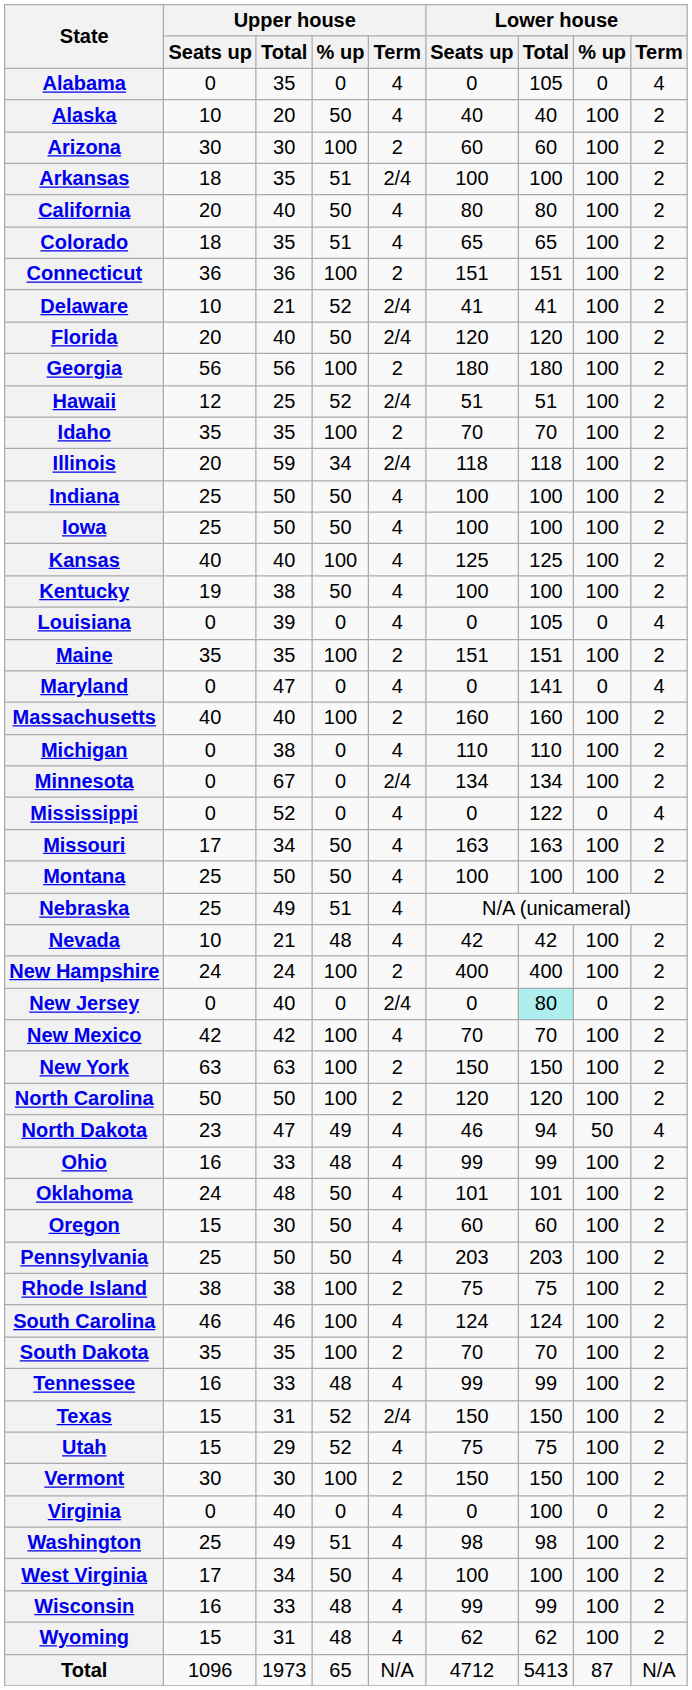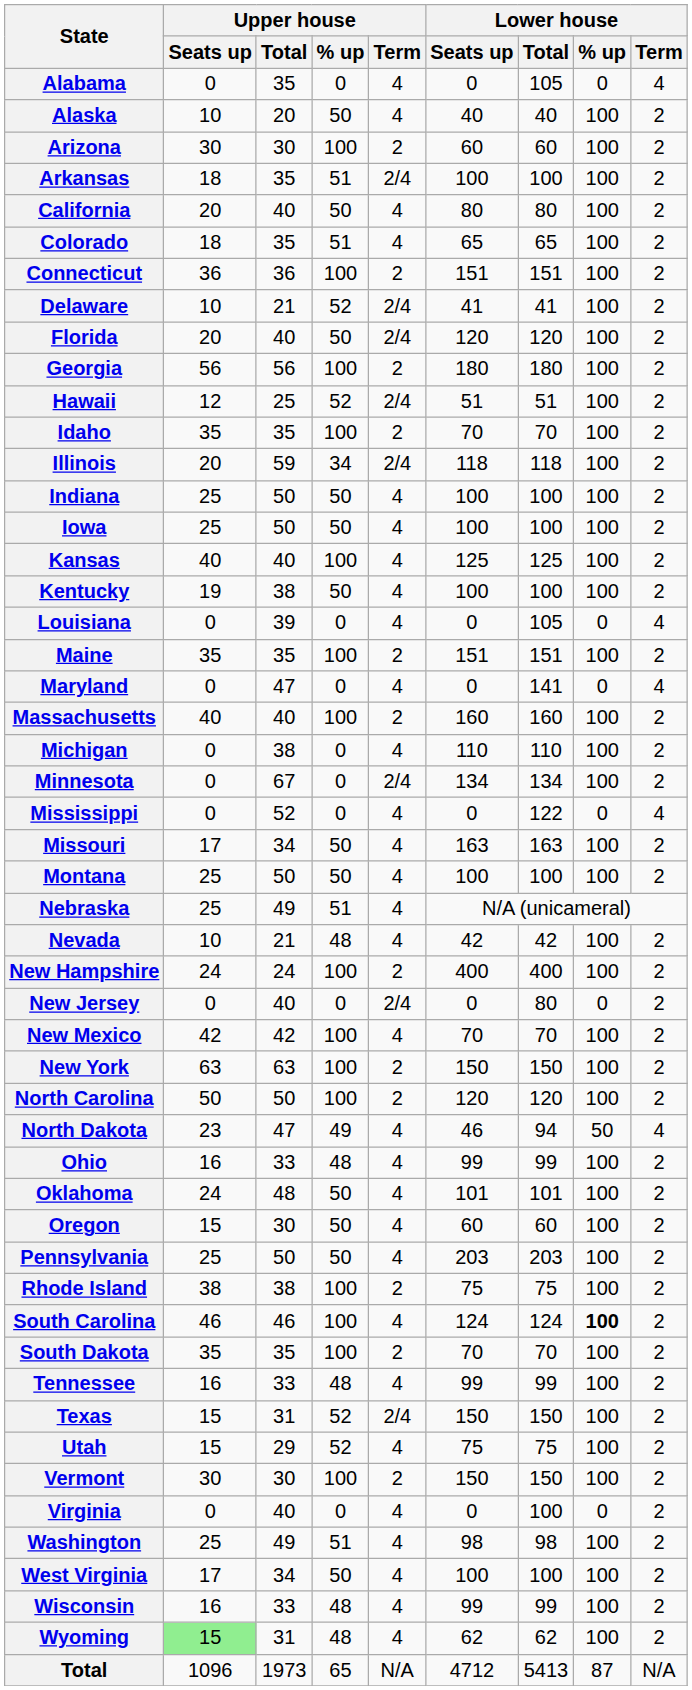(546, 1003) paleturquoise background -> (546, 1003) no background
(602, 1320) normal -> (602, 1320) bold
(210, 1638) no background -> (210, 1638) lightgreen background
